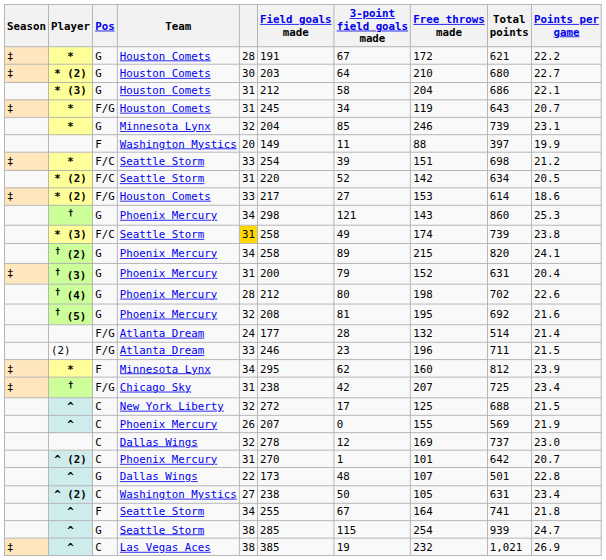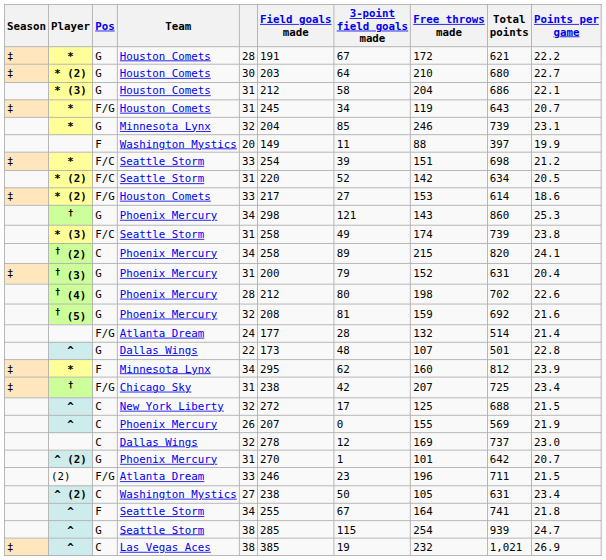(248, 234) gold background -> (248, 234) no background
(98, 253) G -> (98, 253) C
(423, 314) 195 -> (423, 314) 159
rows swapped: (61, 351) <-> (71, 477)
(98, 459) C -> (98, 459) G
